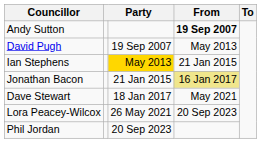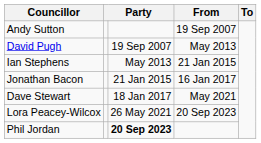(207, 29) bold -> (206, 29) normal
(148, 63) gold background -> (148, 63) no background
(208, 79) khaki background -> (207, 79) no background
(142, 130) normal -> (141, 130) bold
